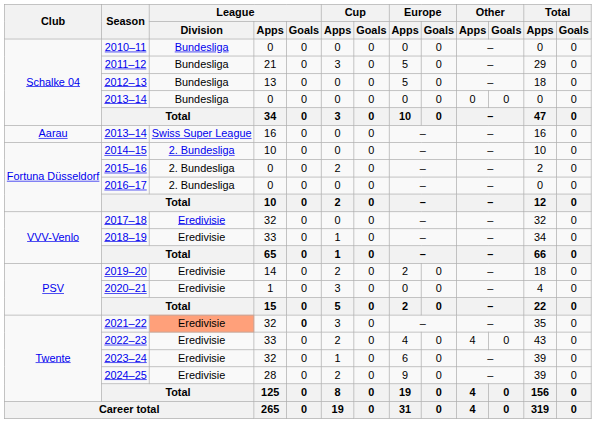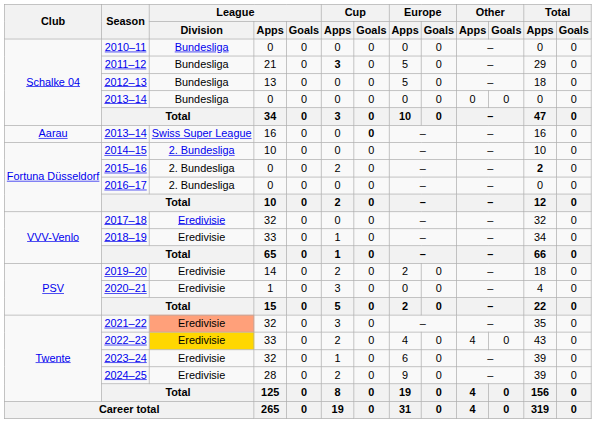(338, 64) normal -> (338, 64) bold
(371, 133) normal -> (371, 133) bold
(540, 168) normal -> (540, 168) bold
(304, 323) bold -> (304, 323) normal
(202, 340) no background -> (202, 340) gold background
